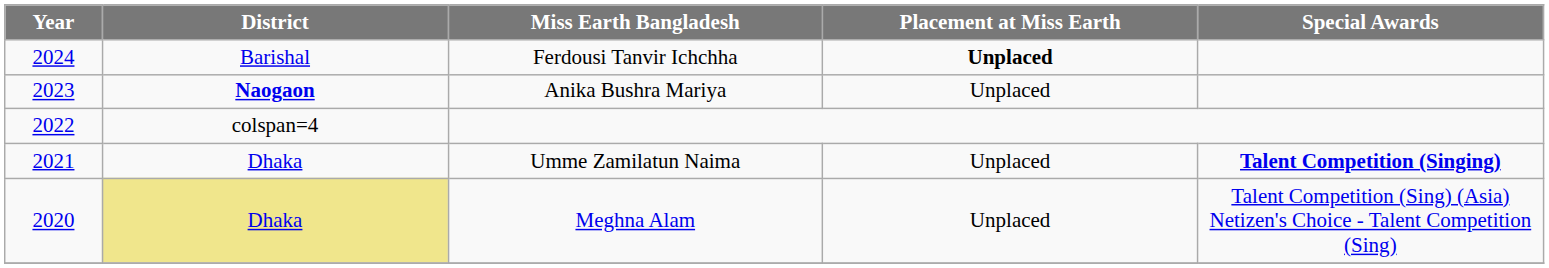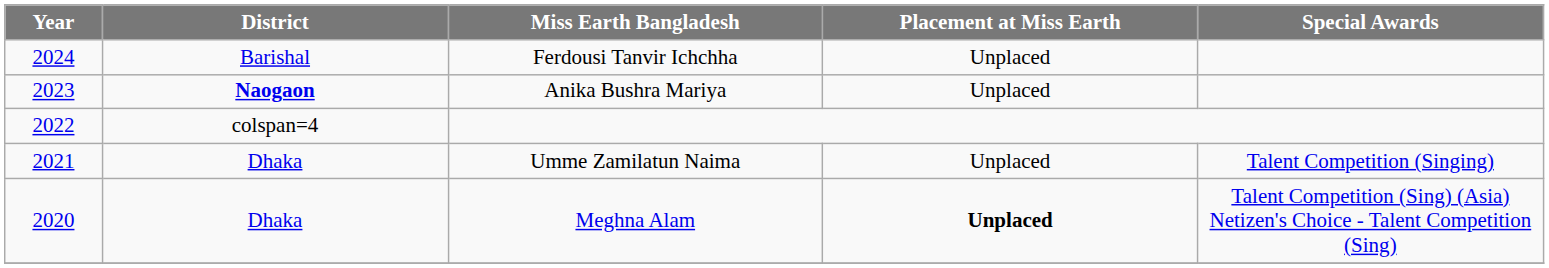(1010, 56) bold -> (1010, 56) normal
(1370, 160) bold -> (1370, 160) normal
(275, 220) khaki background -> (275, 220) no background
(1010, 220) normal -> (1010, 220) bold
